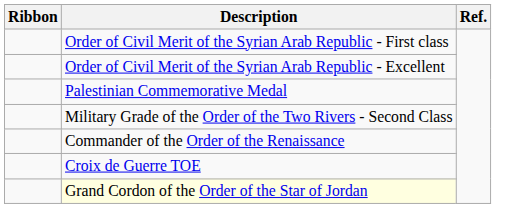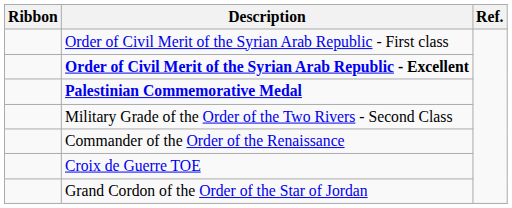(255, 66) normal -> (267, 66) bold
(176, 91) normal -> (183, 91) bold
(216, 191) lightyellow background -> (216, 191) no background
